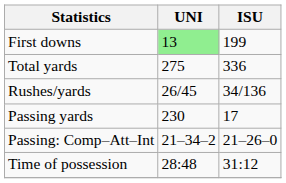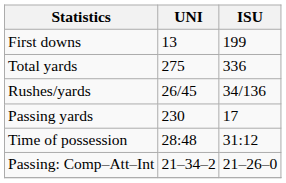(169, 41) lightgreen background -> (169, 41) no background
rows swapped: (81, 140) <-> (68, 165)
